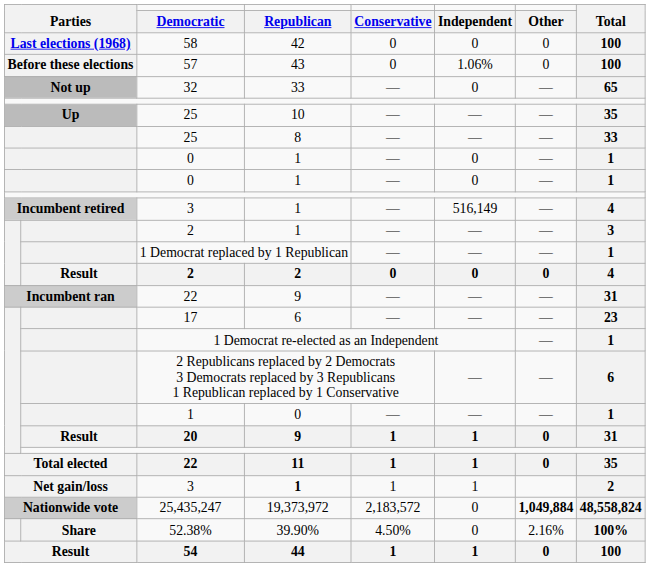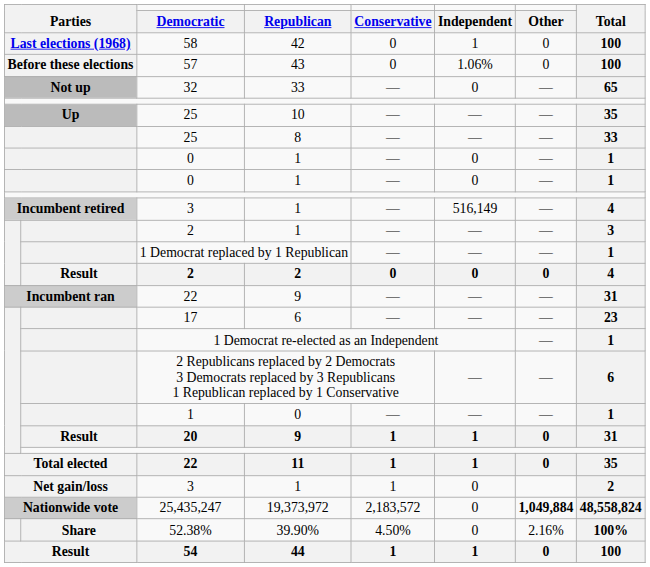(475, 43) 0 -> (475, 43) 1
(298, 486) bold -> (298, 486) normal
(475, 486) 1 -> (475, 486) 0
